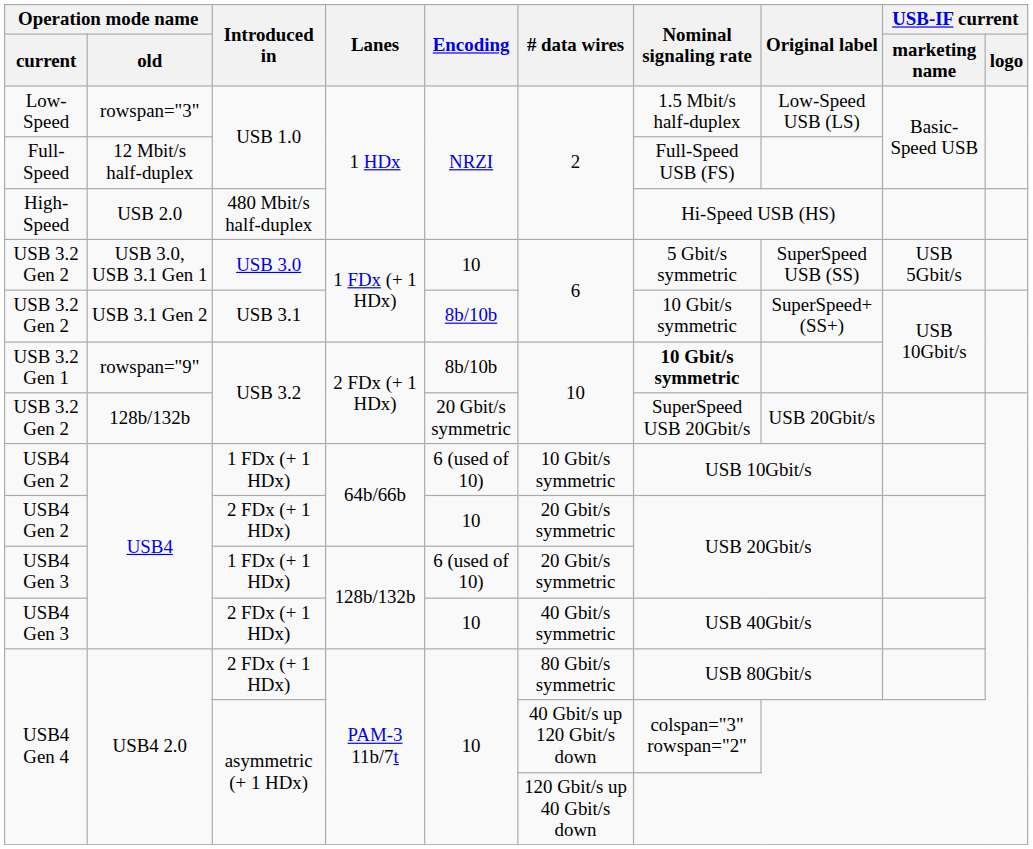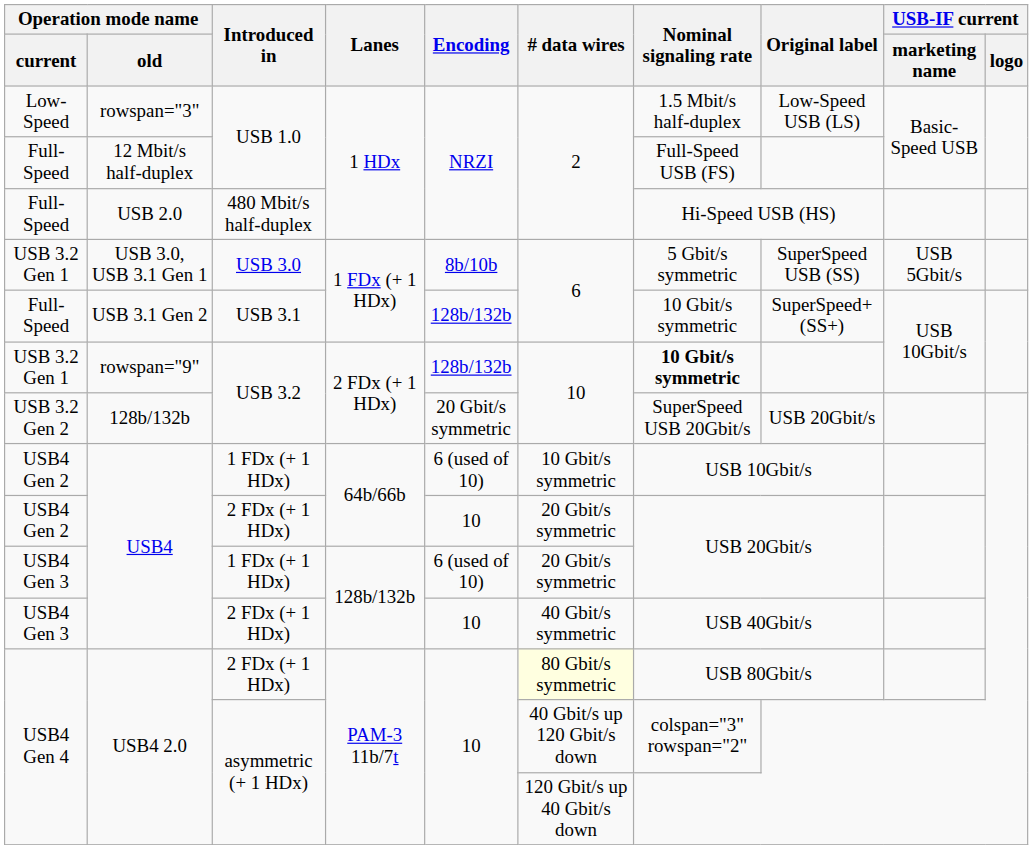(46, 213) High-Speed -> (46, 213) Full-Speed
(46, 264) USB 3.2 Gen 2 -> (46, 264) USB 3.2 Gen 1
(471, 264) 10 -> (471, 264) 8b/10b
(46, 315) USB 3.2 Gen 2 -> (46, 315) Full-Speed
(471, 315) 8b/10b -> (471, 315) 128b/132b
(471, 367) 8b/10b -> (471, 367) 128b/132b
(576, 674) no background -> (576, 674) lightyellow background
